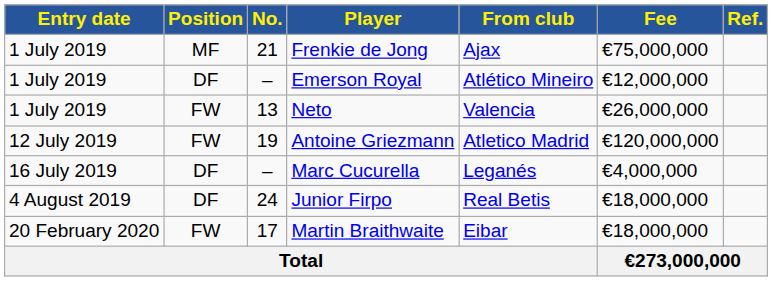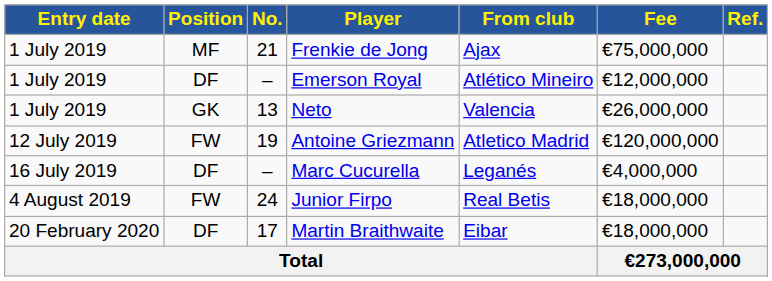(206, 110) FW -> (206, 110) GK
(206, 200) DF -> (206, 200) FW
(206, 230) FW -> (206, 230) DF
